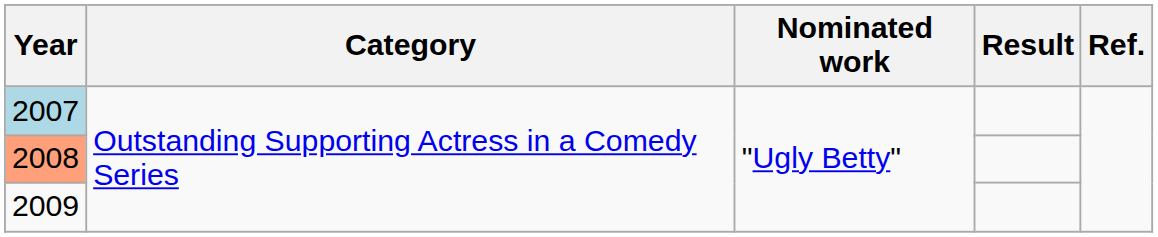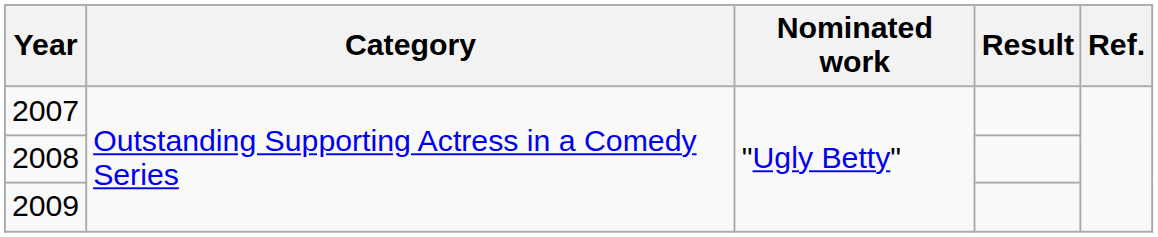(46, 110) lightblue background -> (46, 110) no background
(46, 158) lightsalmon background -> (46, 158) no background
